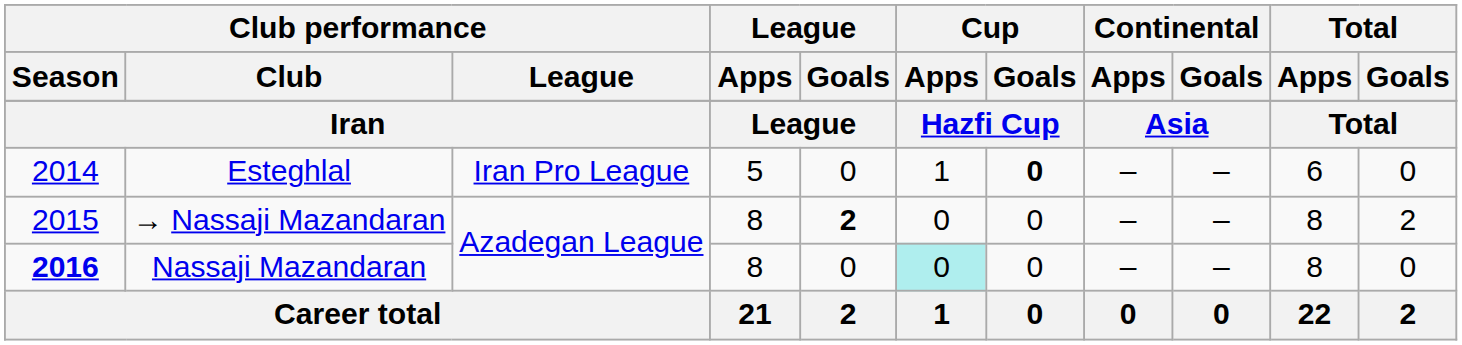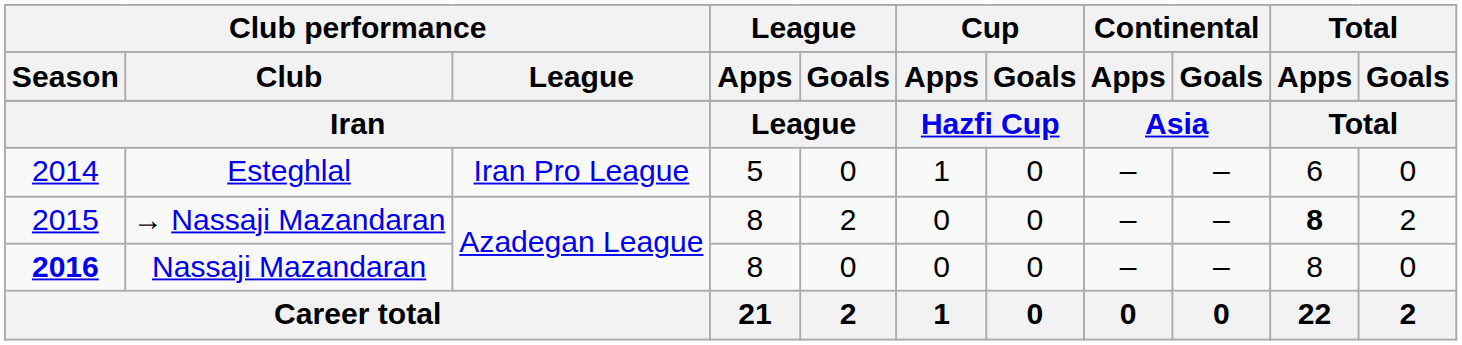(1035, 171) bold -> (1035, 171) normal
(848, 219) bold -> (848, 219) normal
(1315, 219) normal -> (1315, 219) bold
(942, 266) paleturquoise background -> (942, 266) no background
